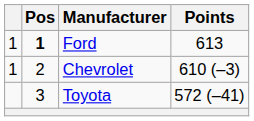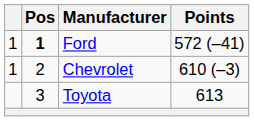(209, 44) 613 -> (209, 44) 572 (–41)
(209, 96) 572 (–41) -> (209, 96) 613
